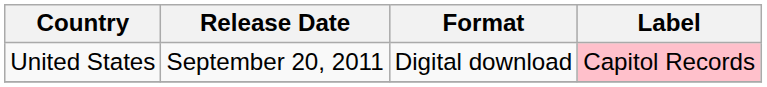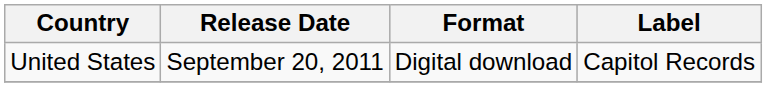(669, 61) pink background -> (669, 61) no background
